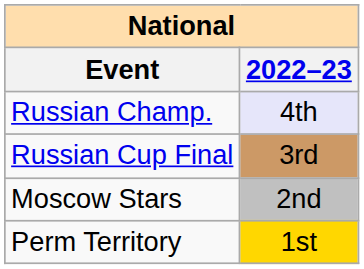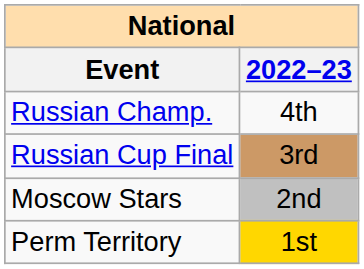(299, 112) lavender background -> (299, 112) no background
